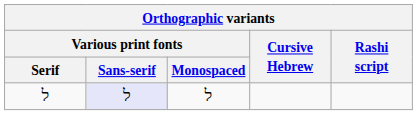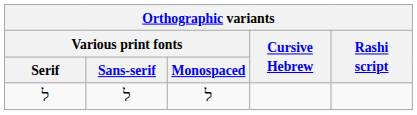(127, 95) lavender background -> (127, 95) no background
